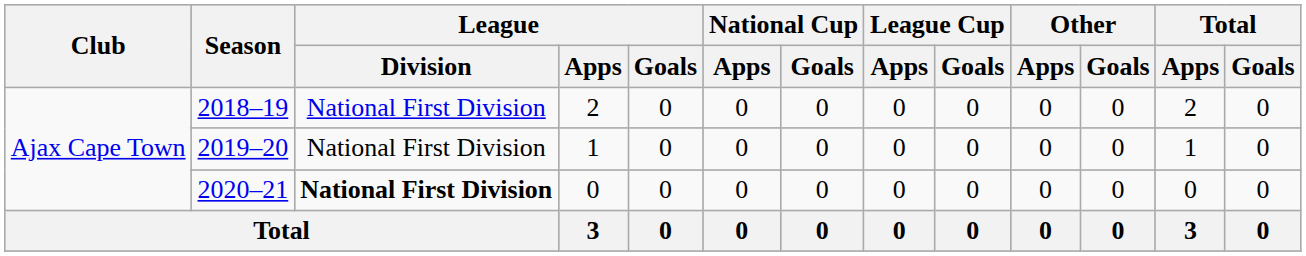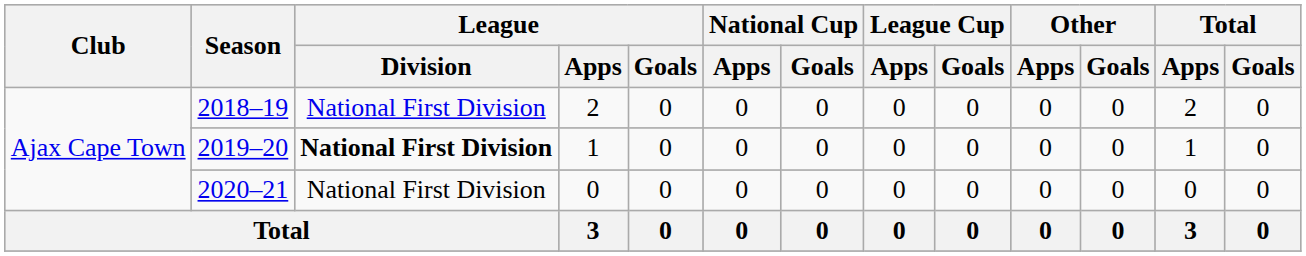(426, 148) normal -> (426, 148) bold
(426, 189) bold -> (426, 189) normal
